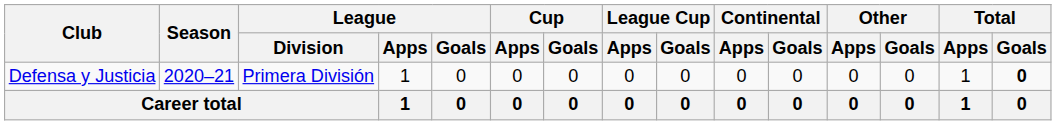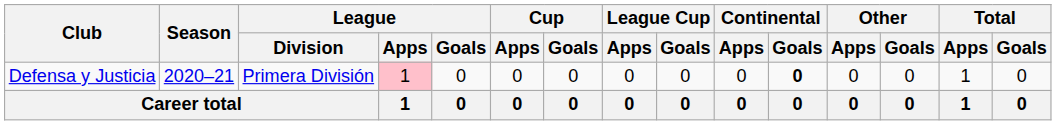(405, 76) no background -> (405, 76) pink background
(797, 76) normal -> (797, 76) bold
(1022, 76) bold -> (1022, 76) normal
